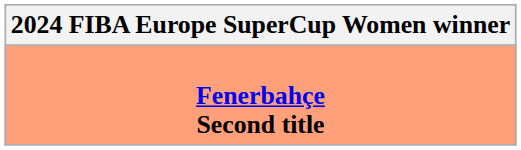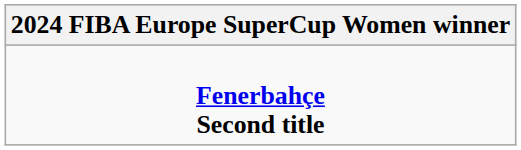(261, 109) lightsalmon background -> (261, 109) no background
